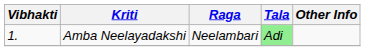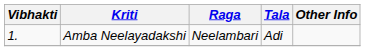(273, 35) lightgreen background -> (273, 35) no background
